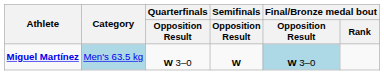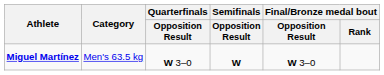(113, 57) lightblue background -> (113, 57) no background
(301, 63) lightblue background -> (301, 63) no background
